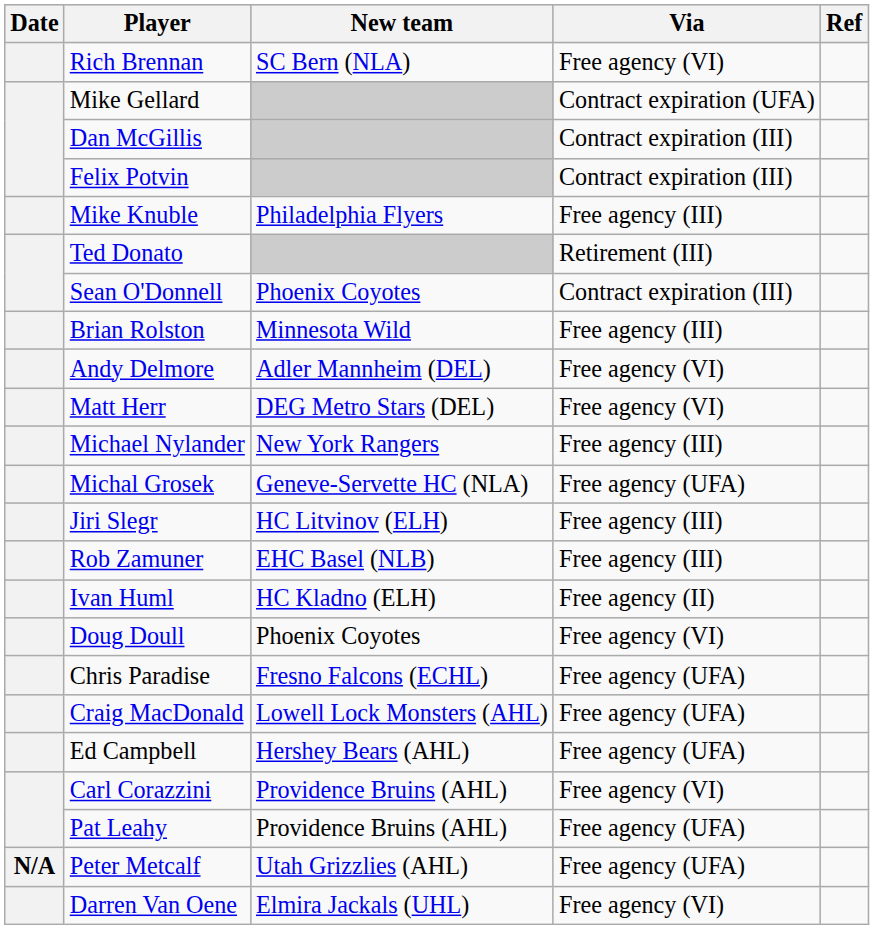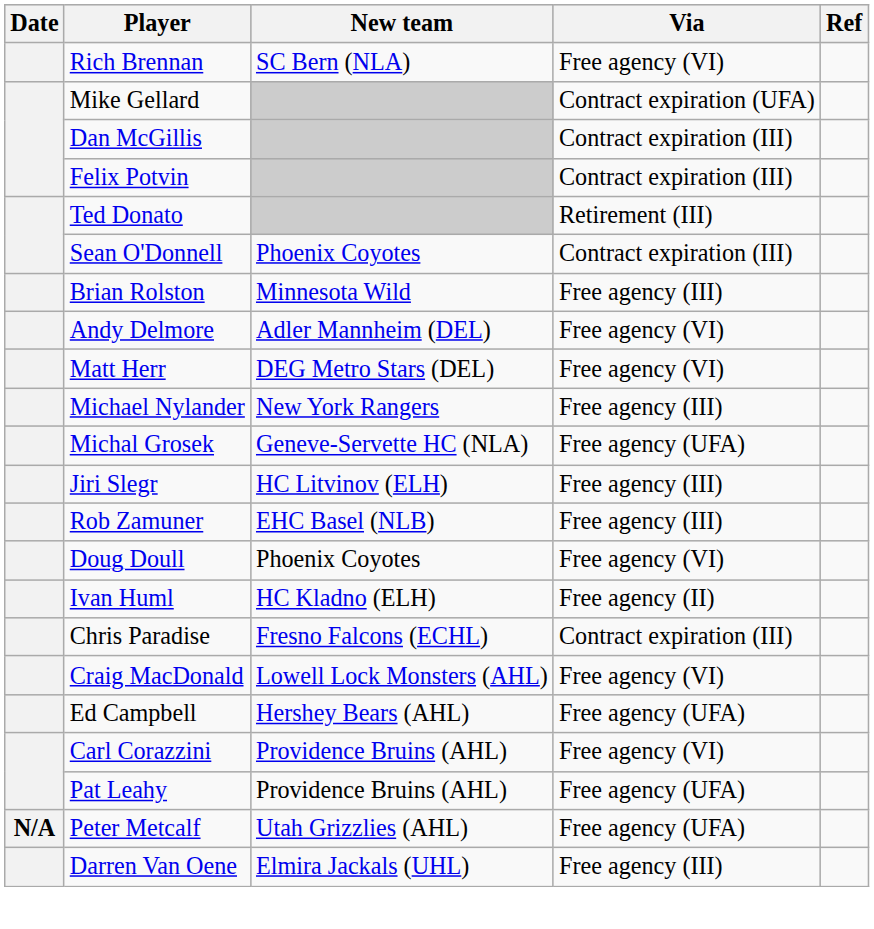- row: (134, 215)
rows swapped: (127, 636) <-> (122, 598)
(652, 675) Free agency (UFA) -> (676, 636) Contract expiration (III)
(652, 713) Free agency (UFA) -> (642, 675) Free agency (VI)
(642, 904) Free agency (VI) -> (641, 866) Free agency (III)
